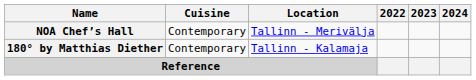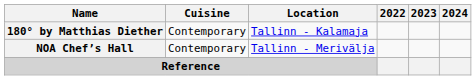rows swapped: (85, 48) <-> (85, 31)
